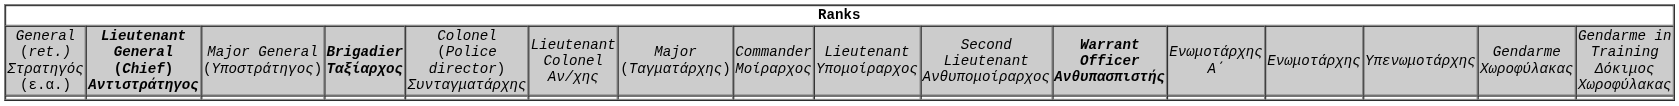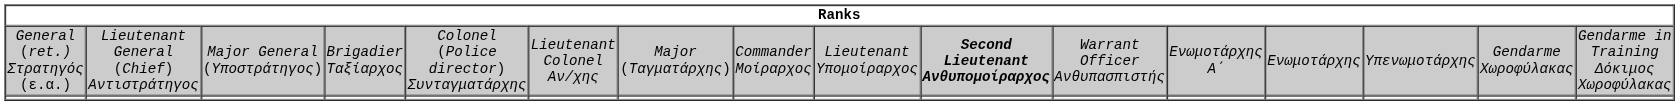(143, 61) bold -> (143, 61) normal
(365, 61) bold -> (365, 61) normal
(986, 61) normal -> (986, 61) bold
(1110, 61) bold -> (1110, 61) normal
